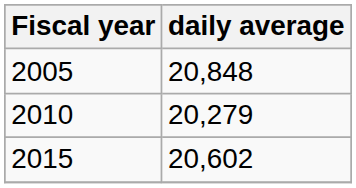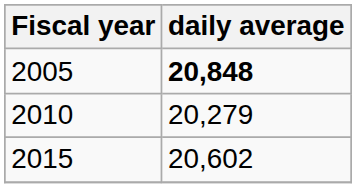(211, 70) normal -> (211, 70) bold
